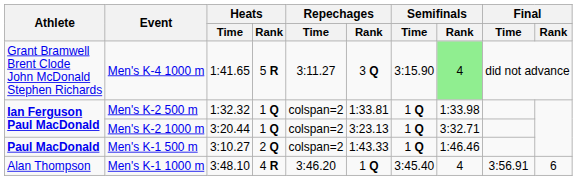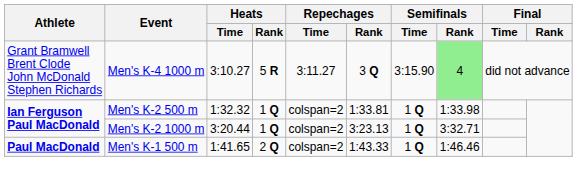(230, 71) 1:41.65 -> (230, 71) 3:10.27
(230, 147) 3:10.27 -> (230, 147) 1:41.65
- row: (156, 166)
